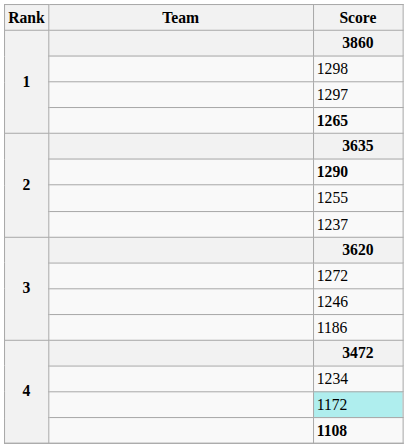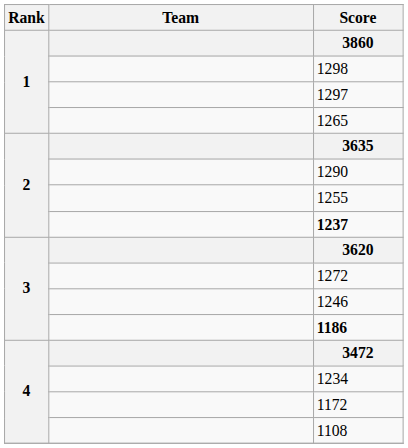(332, 120) bold -> (332, 120) normal
(332, 172) bold -> (332, 172) normal
(332, 224) normal -> (332, 224) bold
(332, 327) normal -> (332, 327) bold
(332, 404) paleturquoise background -> (332, 404) no background
(332, 430) bold -> (332, 430) normal
